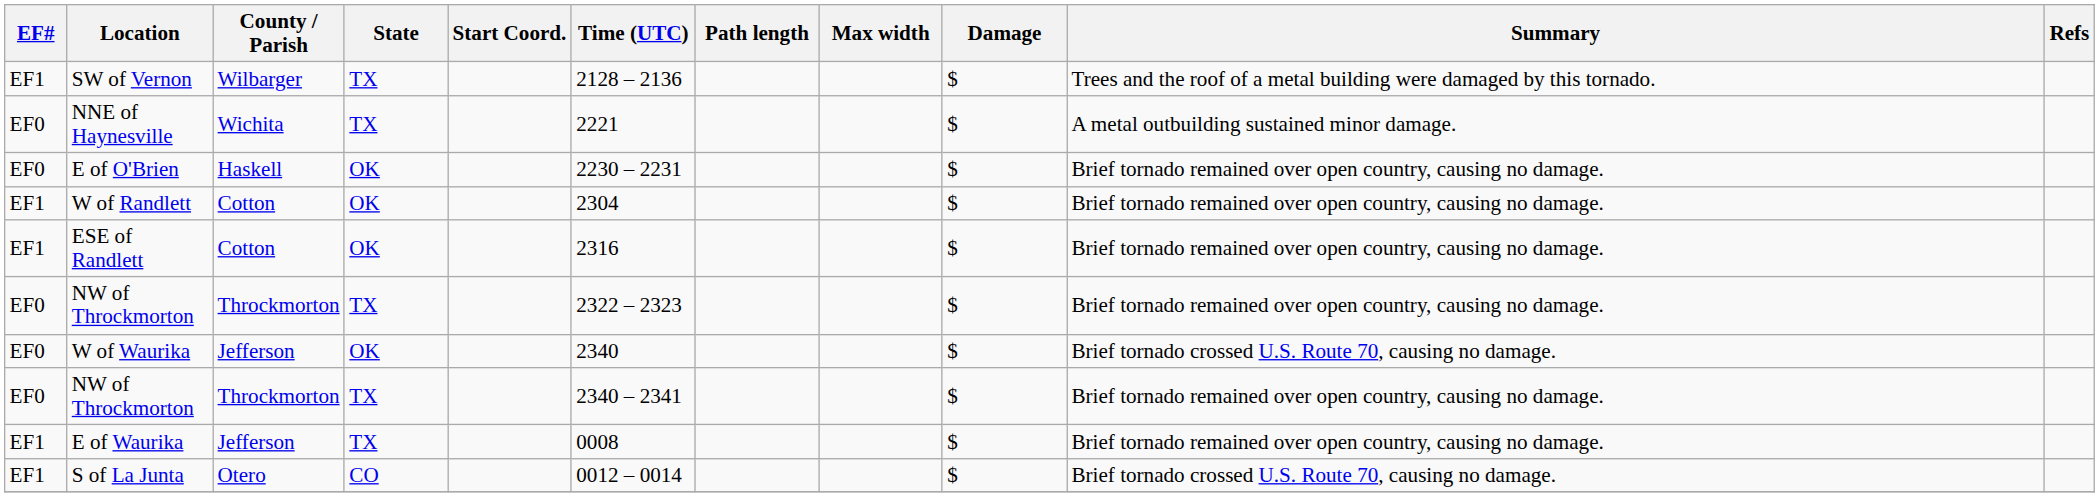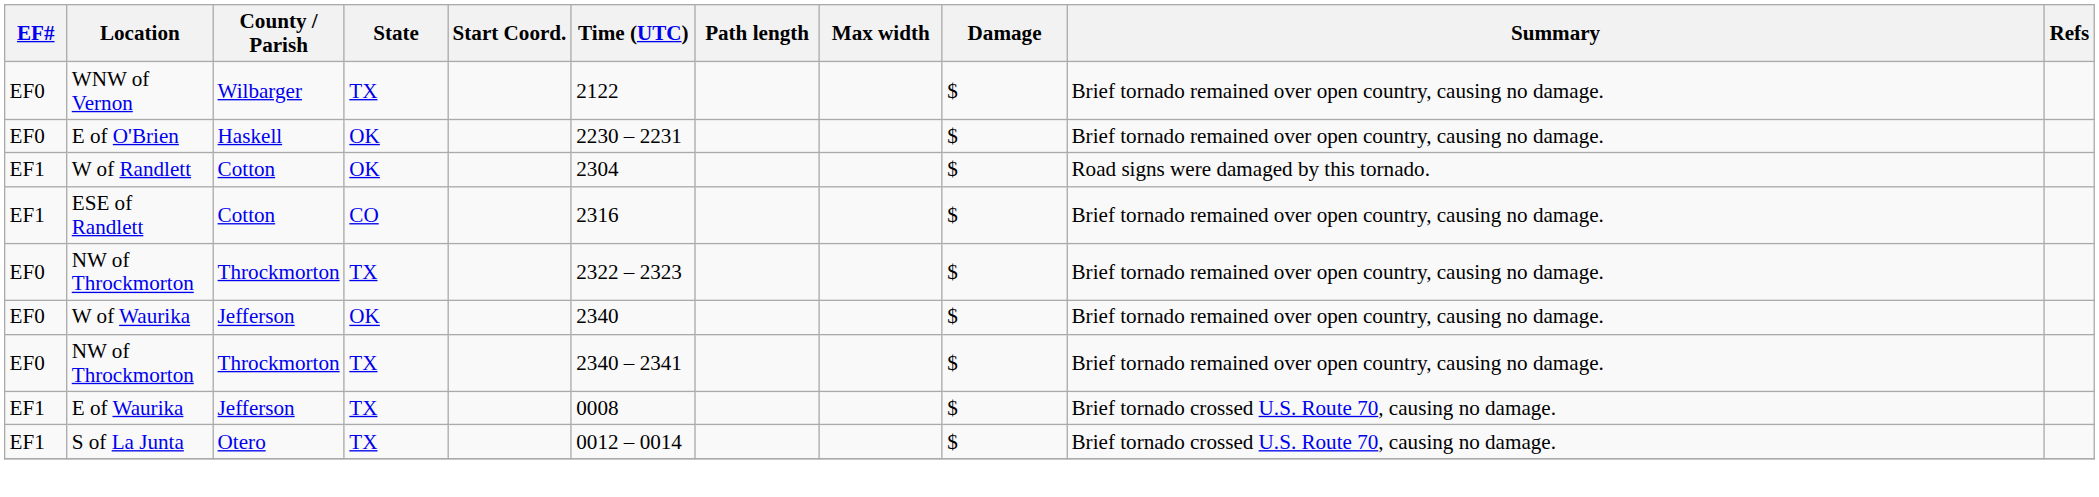+ row: (111, 90)
- row: (132, 78)
- row: (122, 123)
(1338, 202) Brief tornado remained over open country, causing no damage. -> (1251, 169) Road signs were damaged by this tornado.
(365, 248) OK -> (364, 214) CO
(1314, 350) Brief tornado crossed U.S. Route 70, causing no damage. -> (1338, 317) Brief tornado remained over open country, causing no damage.
(1338, 441) Brief tornado remained over open country, causing no damage. -> (1314, 408) Brief tornado crossed U.S. Route 70, causing no damage.
(364, 474) CO -> (363, 441) TX
